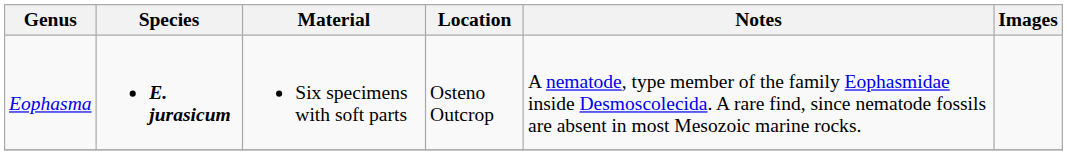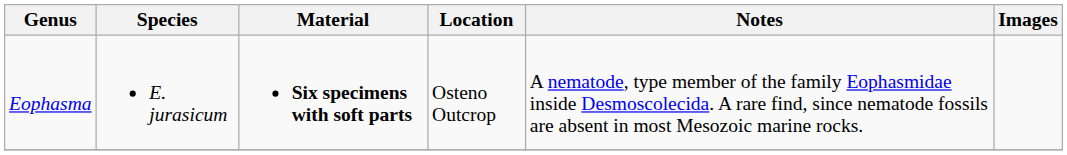(169, 104) bold -> (167, 104) normal
(334, 104) normal -> (333, 104) bold
